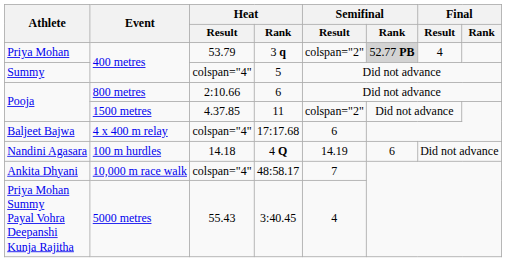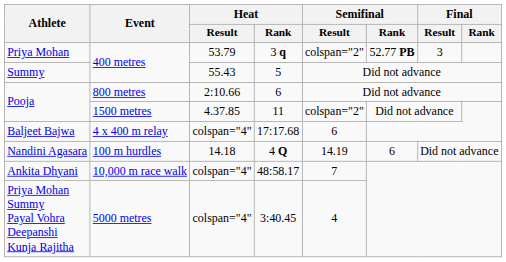(392, 53) lightgrey background -> (392, 53) no background
(440, 53) 4 -> (440, 53) 3
(222, 72) colspan="4" -> (222, 72) 55.43
(222, 219) 55.43 -> (222, 219) colspan="4"
